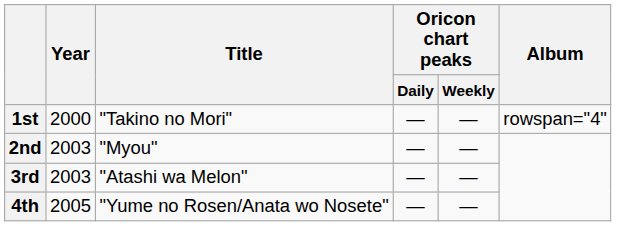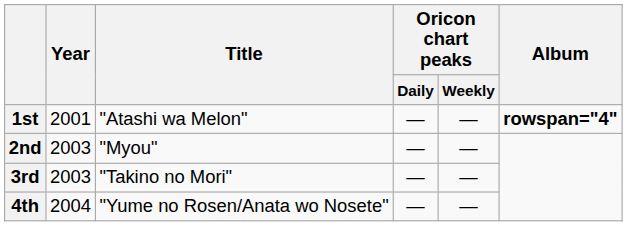(70, 118) 2000 -> (70, 118) 2001
(166, 118) "Takino no Mori" -> (173, 118) "Atashi wa Melon"
(555, 118) normal -> (560, 118) bold
(173, 177) "Atashi wa Melon" -> (166, 177) "Takino no Mori"
(70, 206) 2005 -> (70, 206) 2004
